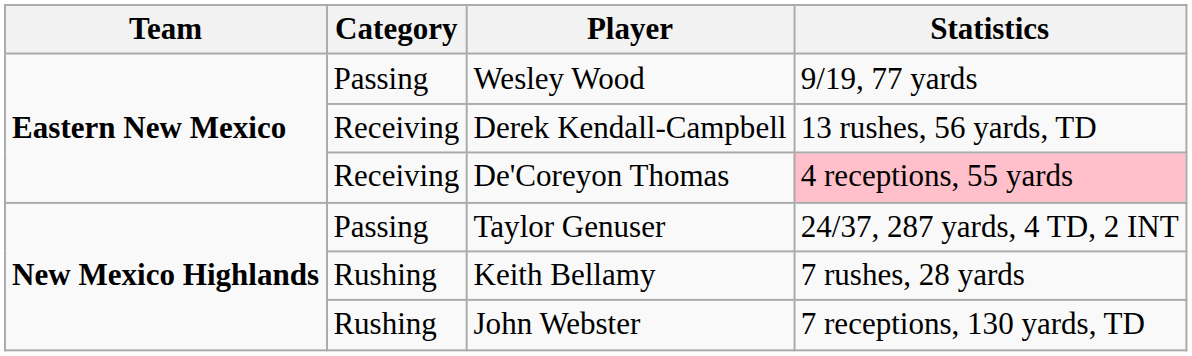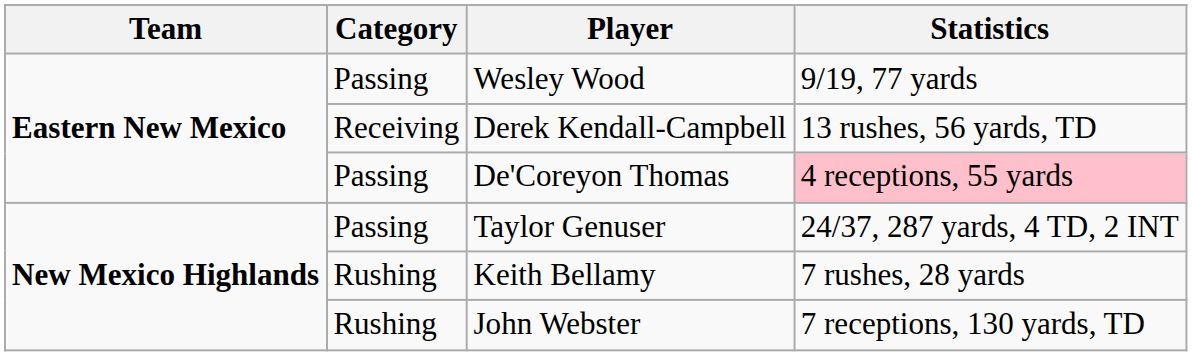(396, 176) Receiving -> (381, 176) Passing
